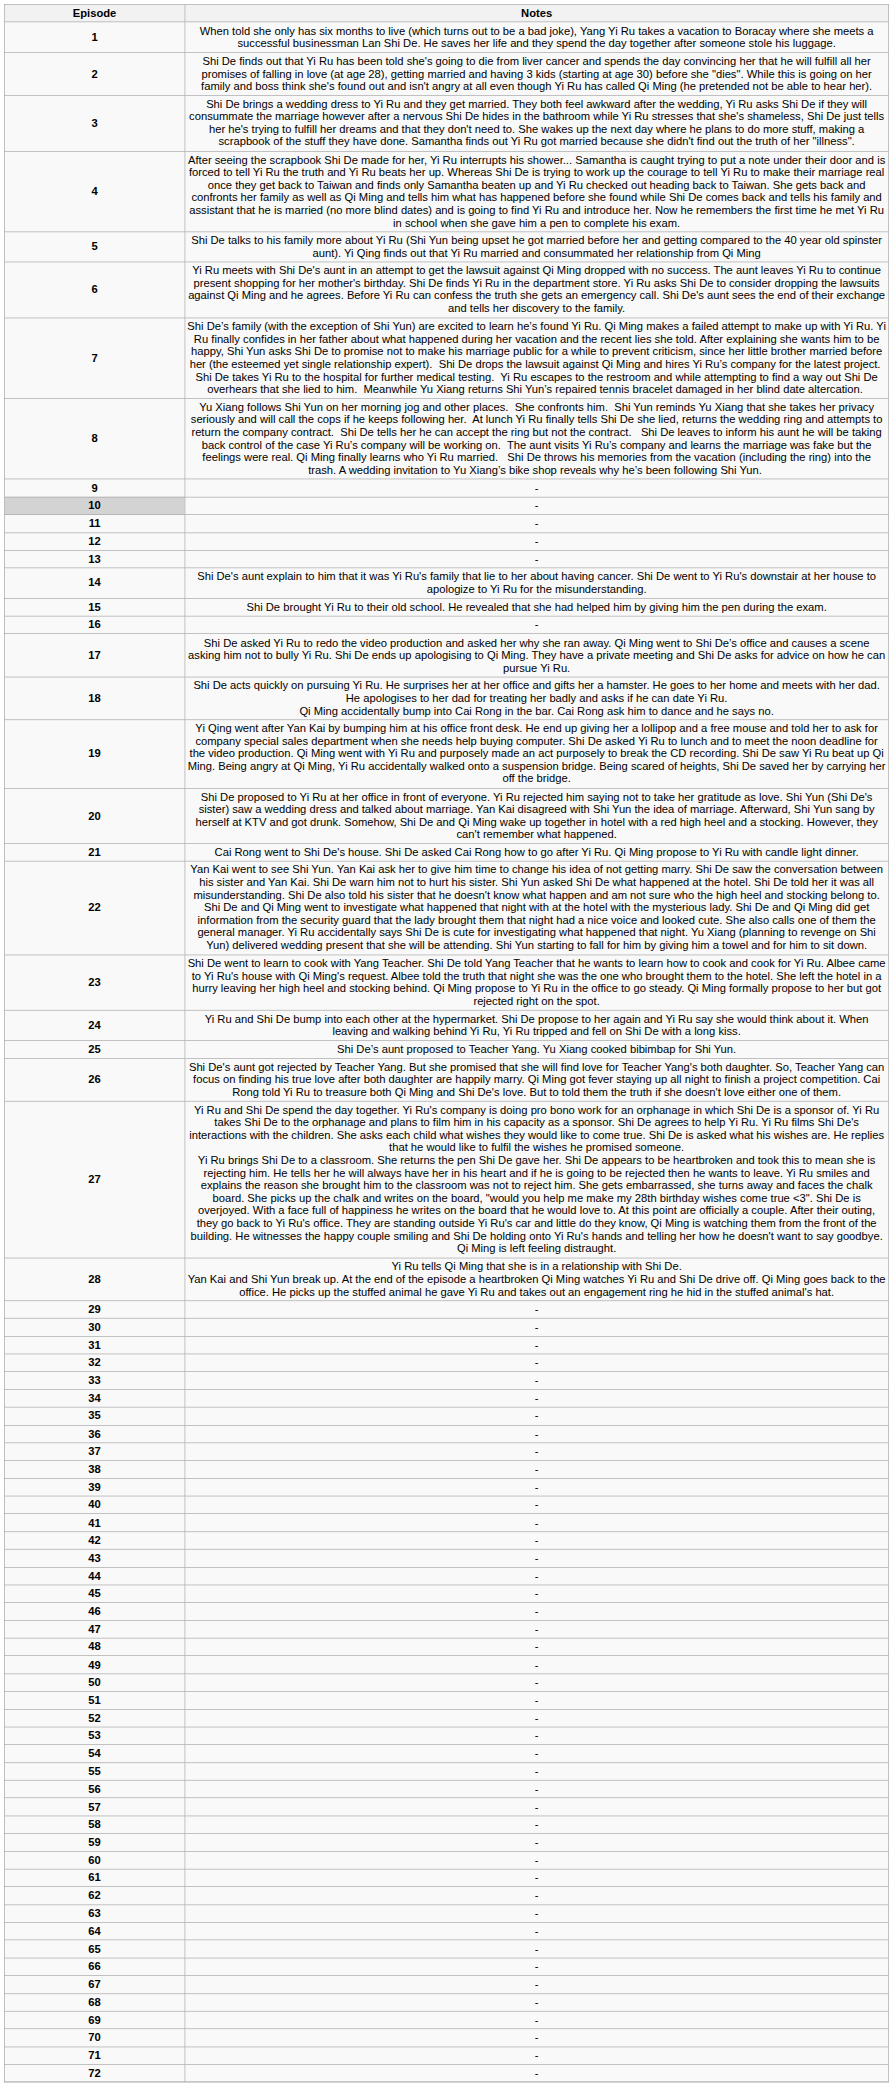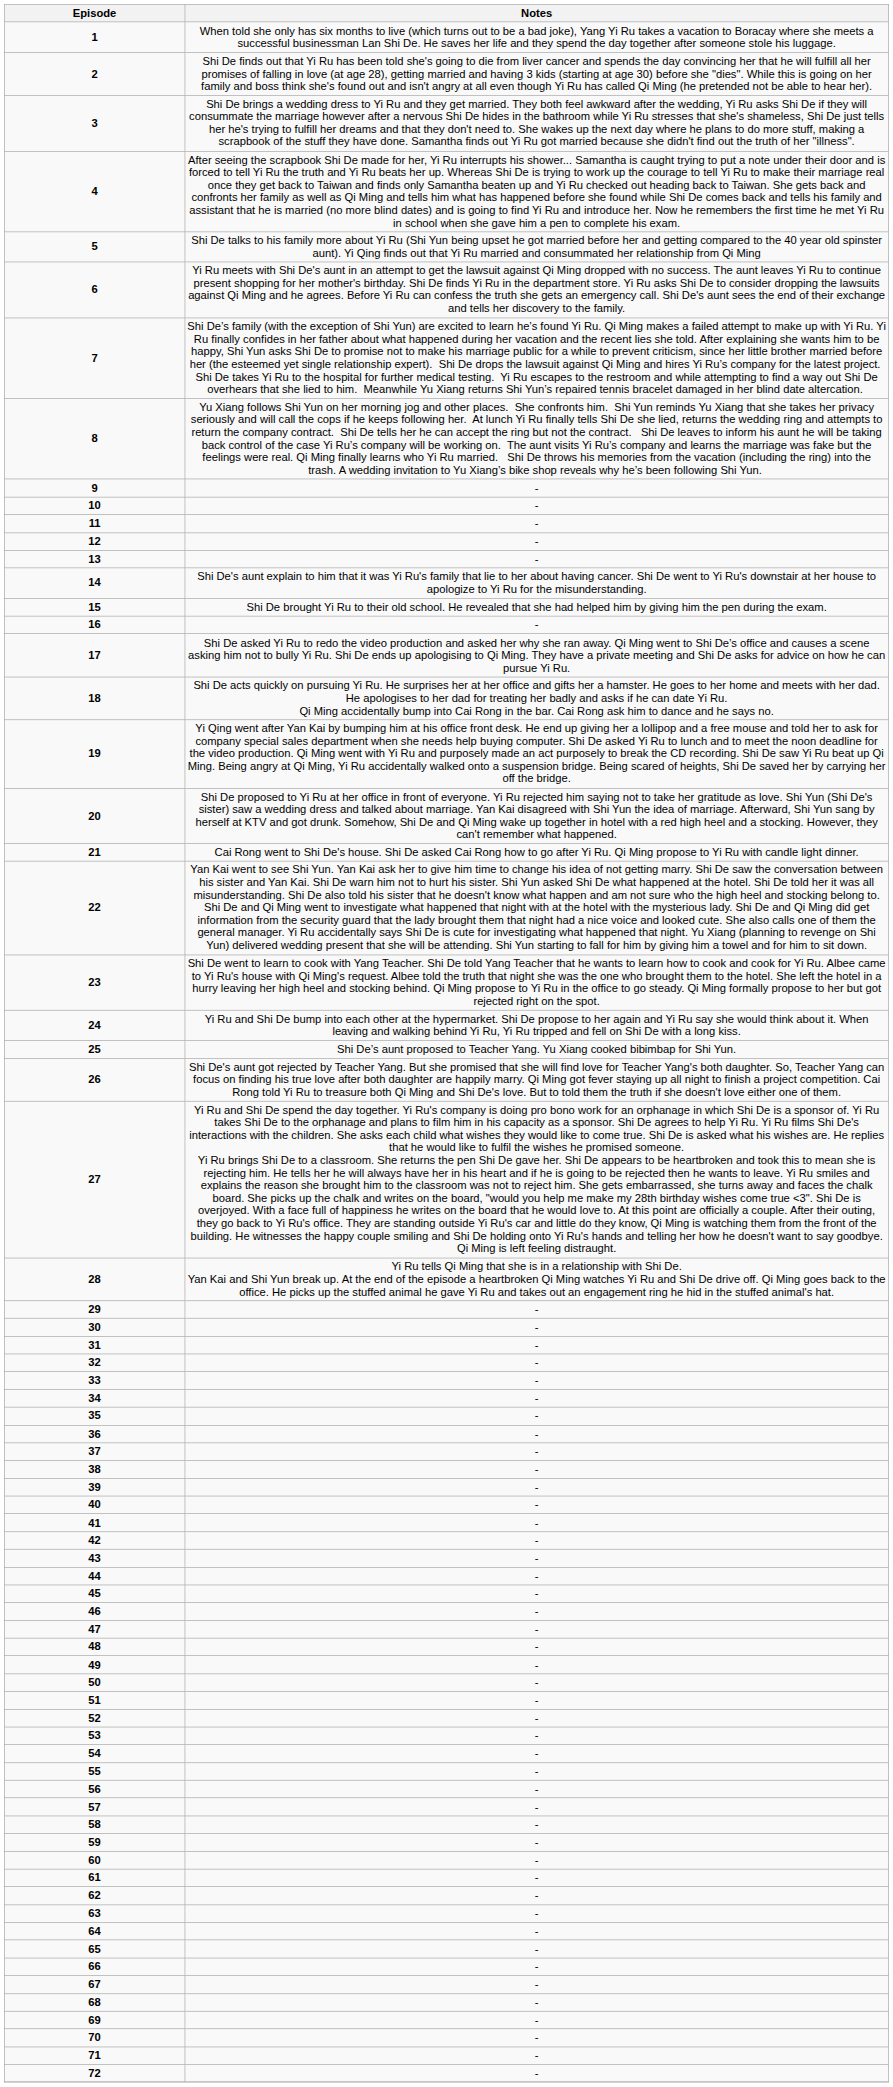(95, 506) lightgrey background -> (95, 506) no background
